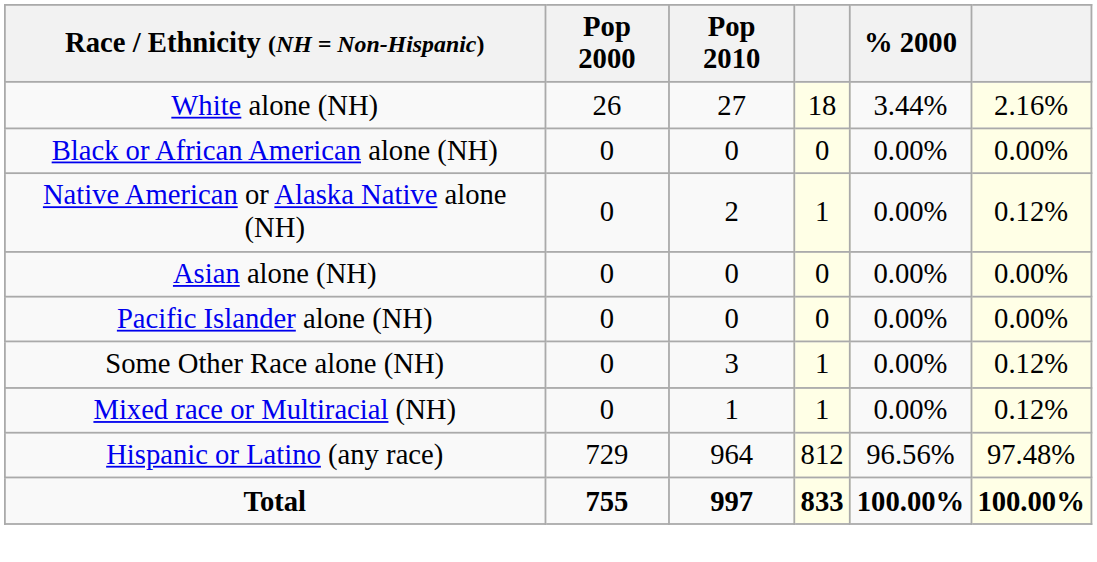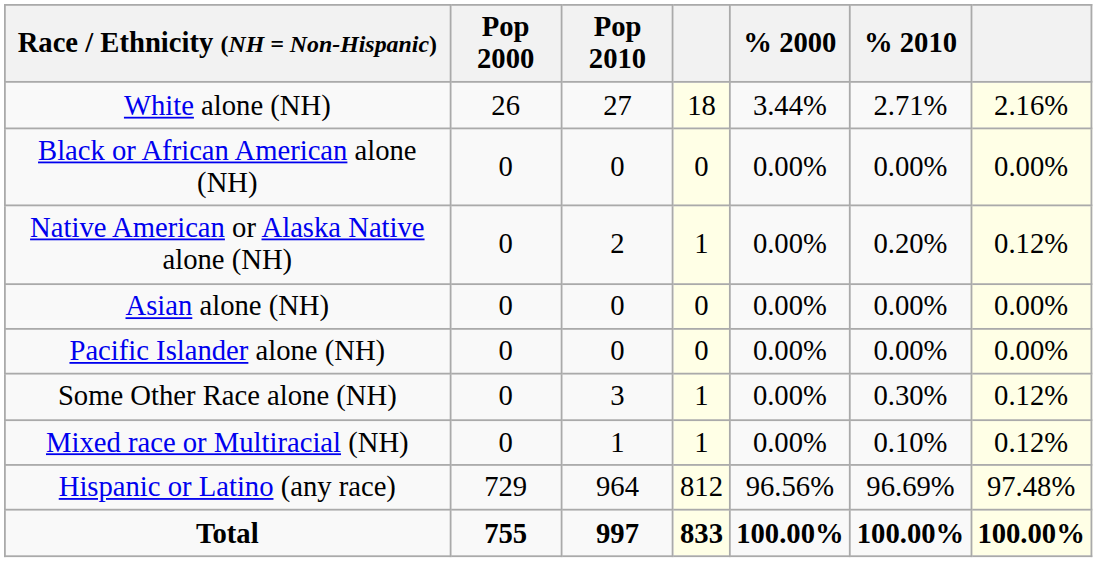+ column: (910, 43)
